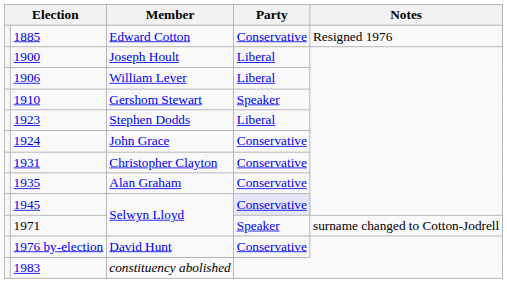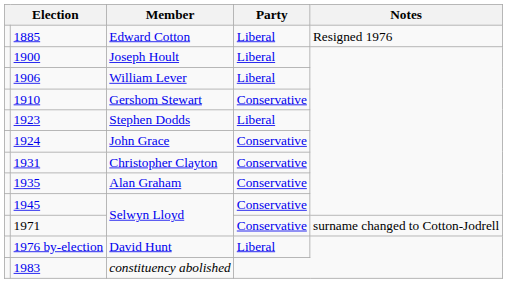(272, 36) Conservative -> (256, 36) Liberal
(258, 99) Speaker -> (272, 99) Conservative
(272, 204) lavender background -> (272, 204) no background
(258, 225) Speaker -> (272, 225) Conservative
(272, 246) Conservative -> (256, 246) Liberal
